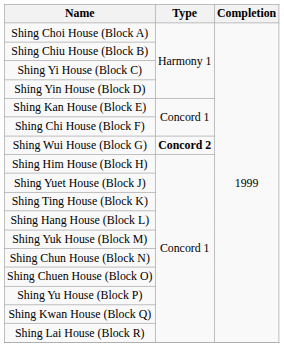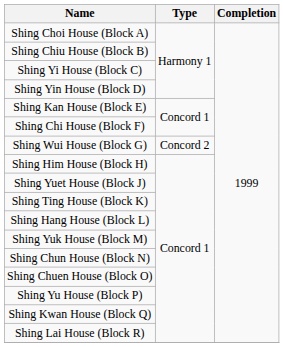(185, 145) bold -> (185, 145) normal
